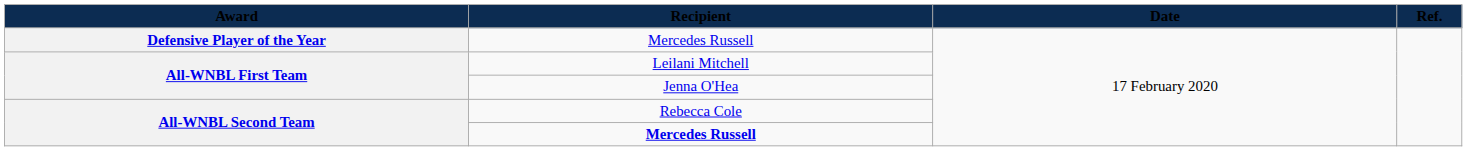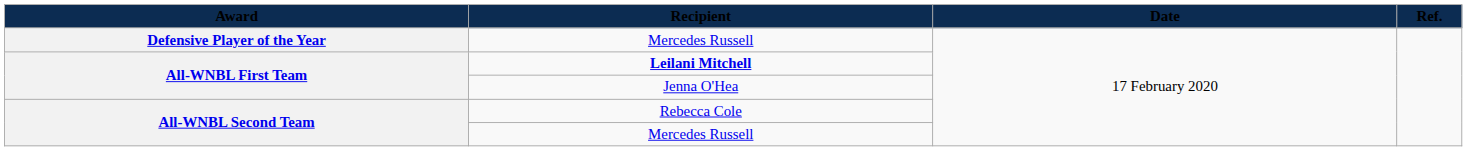(701, 63) normal -> (701, 63) bold
(701, 134) bold -> (701, 134) normal
